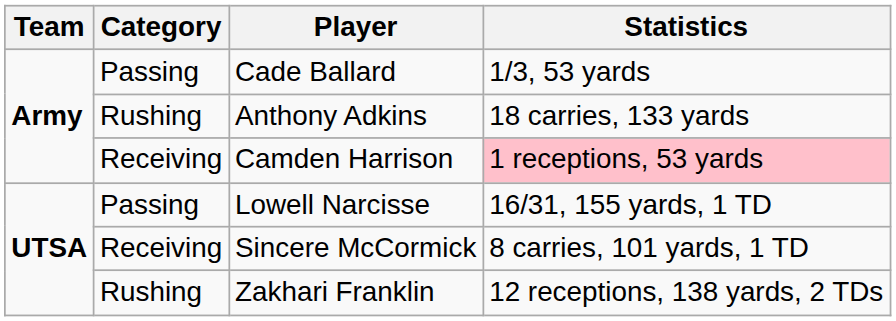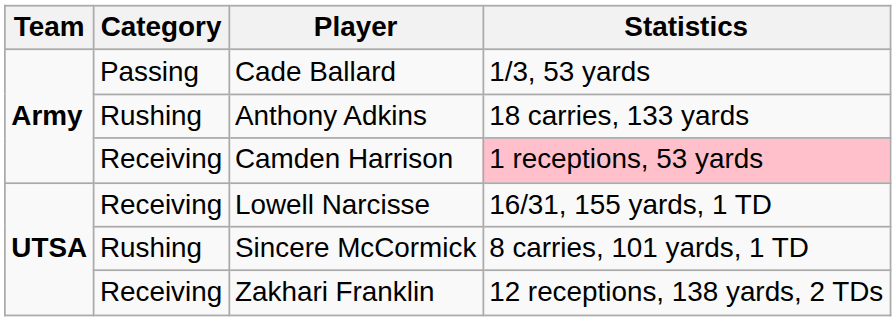(149, 204) Passing -> (161, 204) Receiving
(161, 248) Receiving -> (151, 248) Rushing
(151, 292) Rushing -> (161, 292) Receiving
